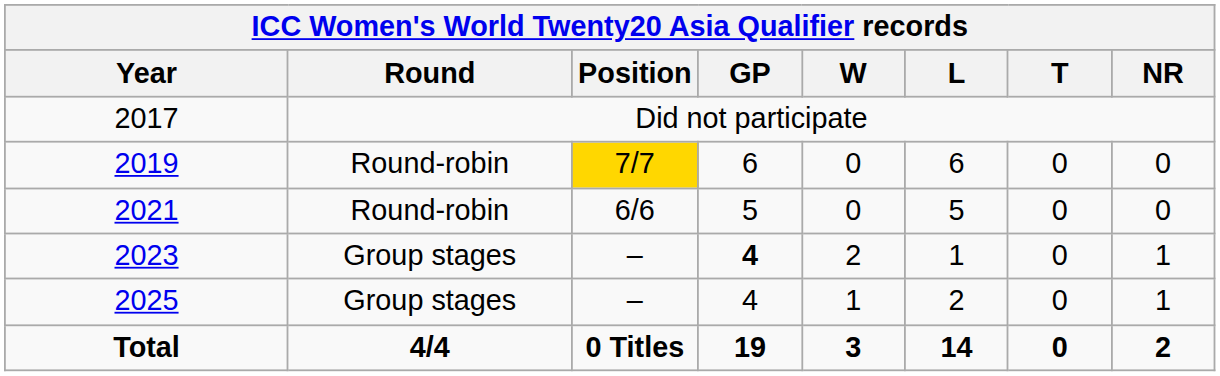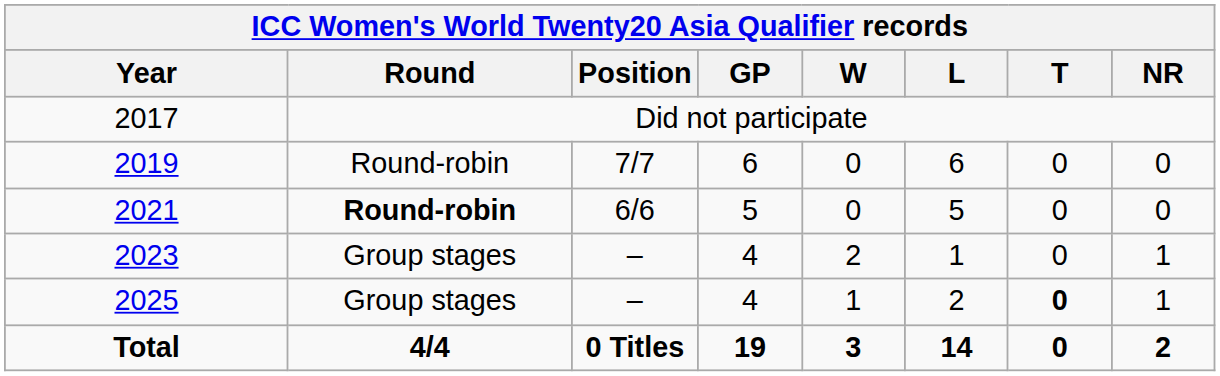(635, 164) gold background -> (635, 164) no background
(430, 210) normal -> (430, 210) bold
(750, 255) bold -> (750, 255) normal
(1060, 301) normal -> (1060, 301) bold
